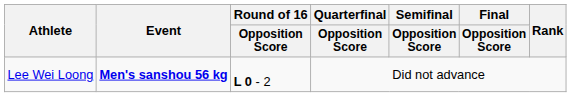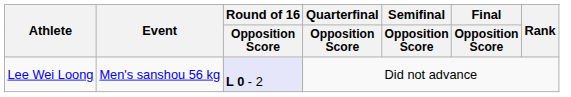(164, 75) bold -> (160, 75) normal
(252, 82) no background -> (244, 82) lavender background
